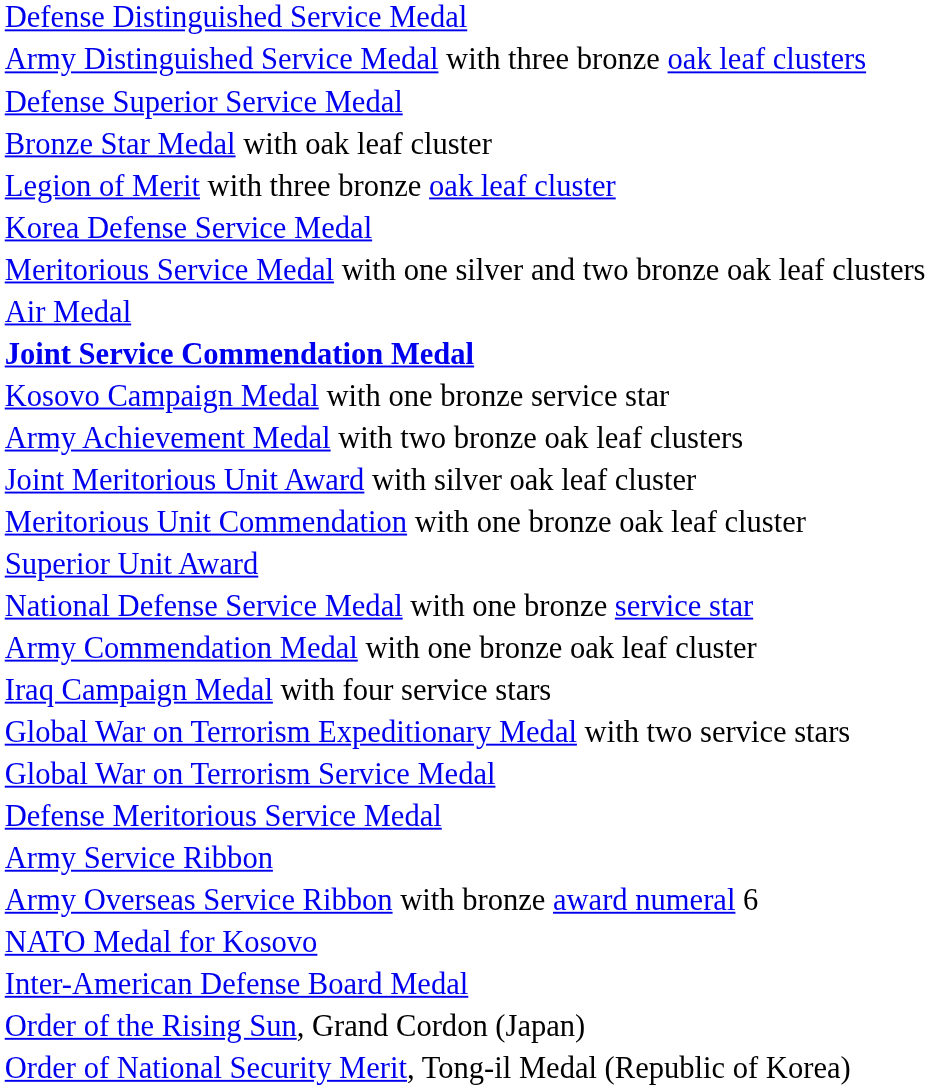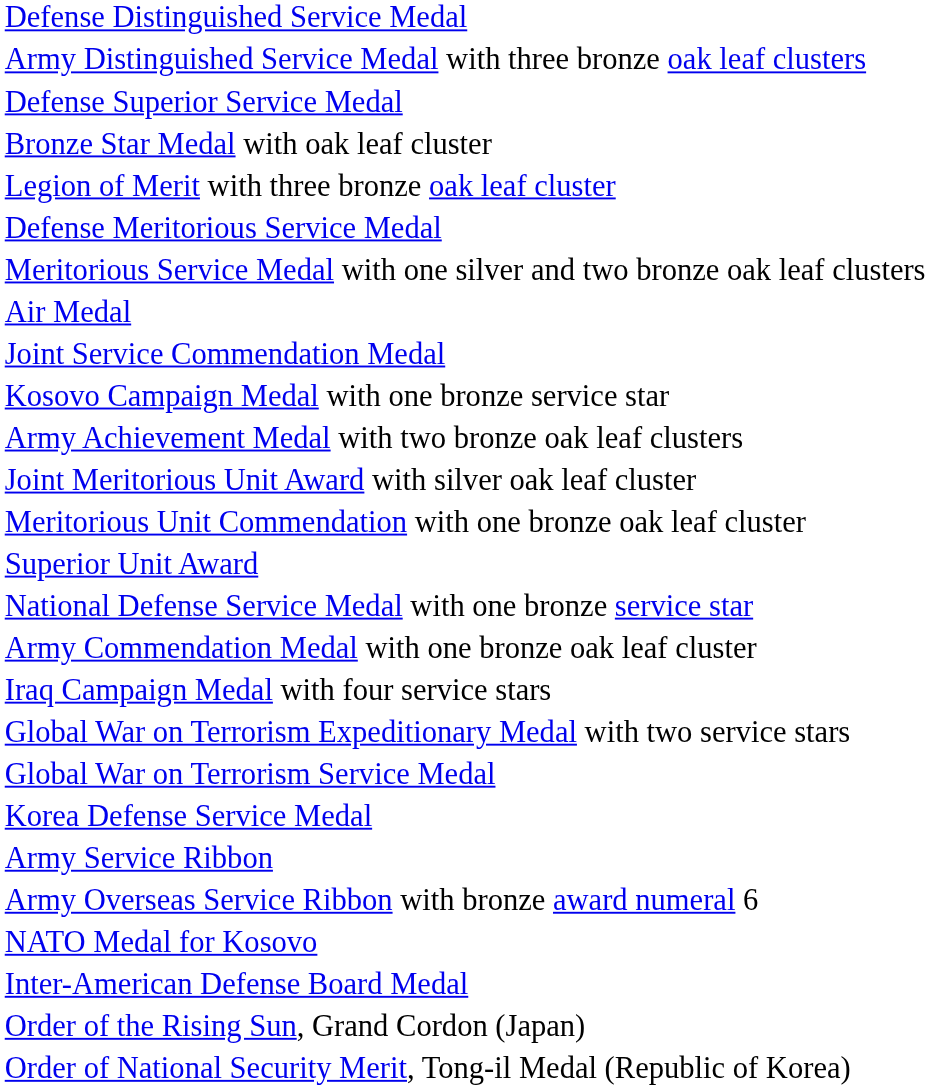(188, 227) Korea Defense Service Medal -> (223, 227) Defense Meritorious Service Medal
(239, 353) bold -> (225, 353) normal
(223, 815) Defense Meritorious Service Medal -> (188, 815) Korea Defense Service Medal
